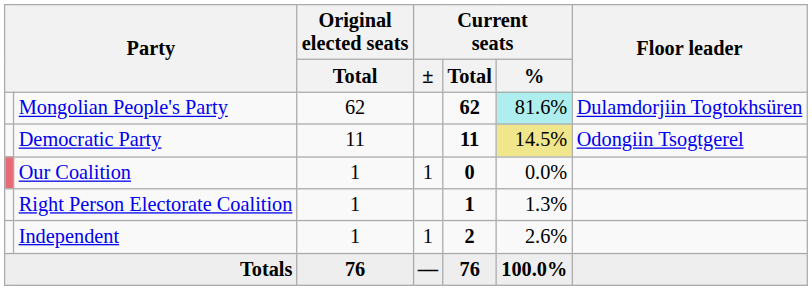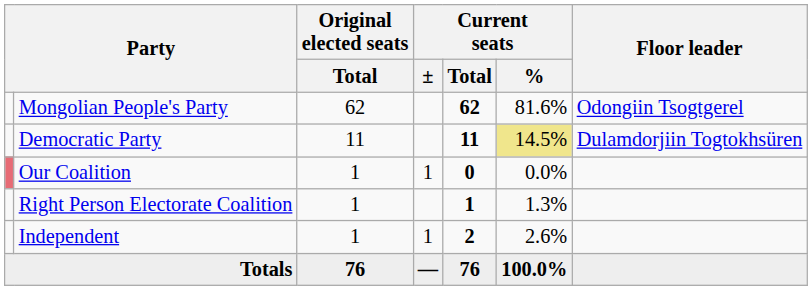(541, 107) paleturquoise background -> (541, 107) no background
(689, 107) Dulamdorjiin Togtokhsüren -> (660, 107) Odongiin Tsogtgerel
(660, 140) Odongiin Tsogtgerel -> (689, 140) Dulamdorjiin Togtokhsüren
